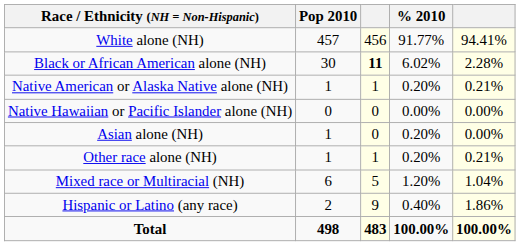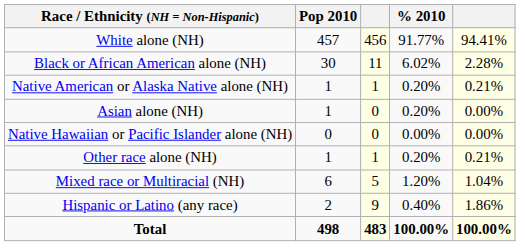(375, 63) bold -> (375, 63) normal
rows swapped: (150, 134) <-> (150, 110)
